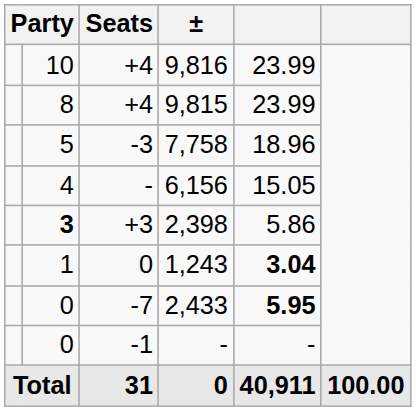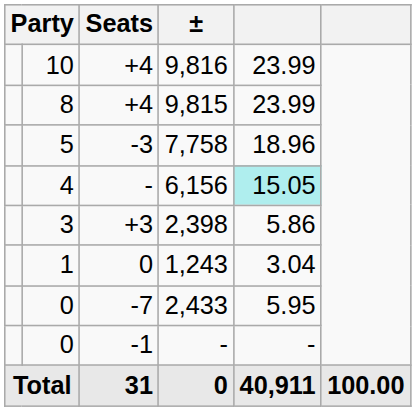(284, 184) no background -> (284, 184) paleturquoise background
(67, 225) bold -> (67, 225) normal
(291, 265) bold -> (291, 265) normal
(291, 305) bold -> (291, 305) normal
